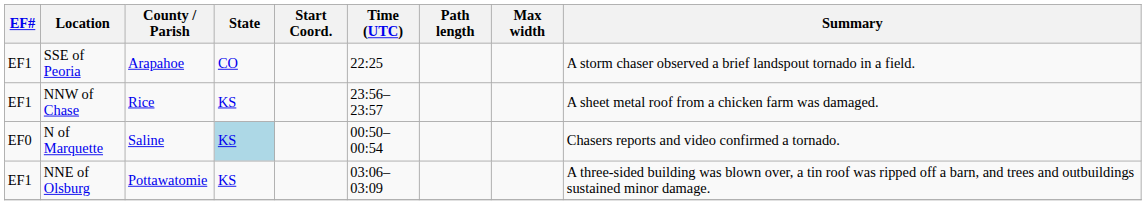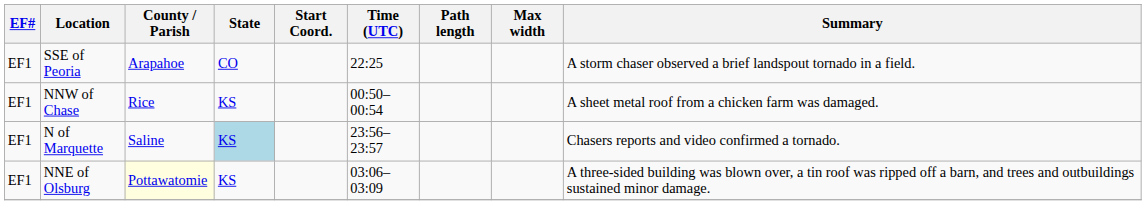(370, 102) 23:56–23:57 -> (370, 102) 00:50–00:54
(20, 141) EF0 -> (20, 141) EF1
(370, 141) 00:50–00:54 -> (370, 141) 23:56–23:57
(168, 180) no background -> (168, 180) lightyellow background
